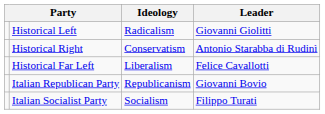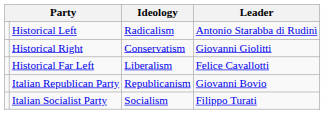(234, 30) Giovanni Giolitti -> (257, 30) Antonio Starabba di Rudinì
(257, 48) Antonio Starabba di Rudinì -> (234, 48) Giovanni Giolitti
